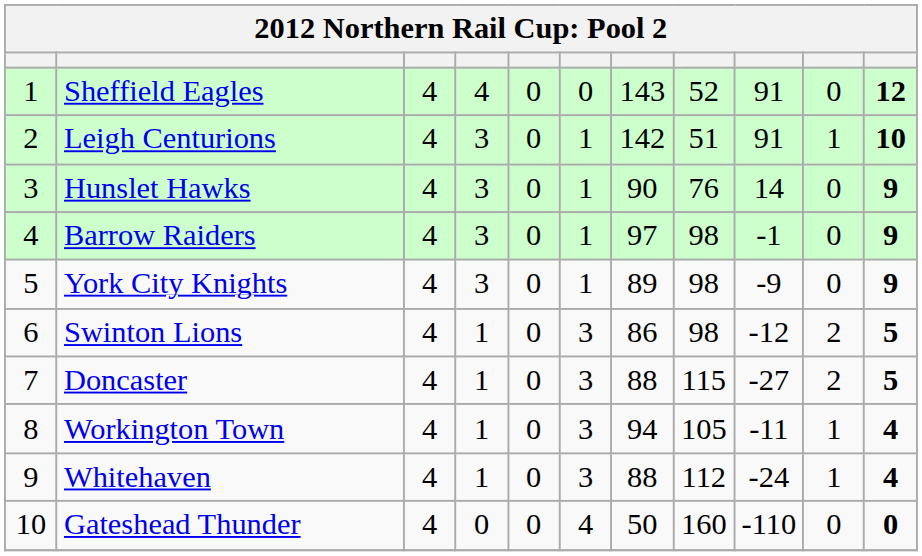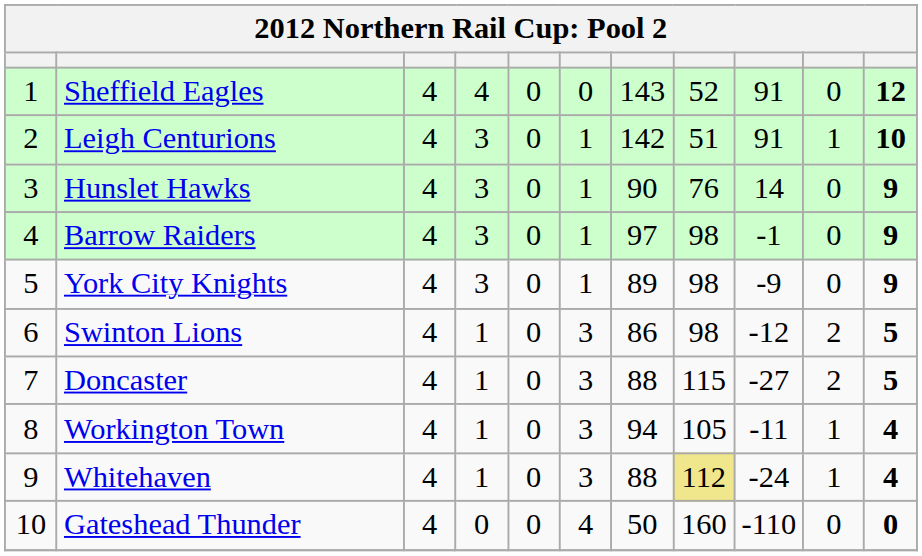(704, 476) no background -> (704, 476) khaki background
